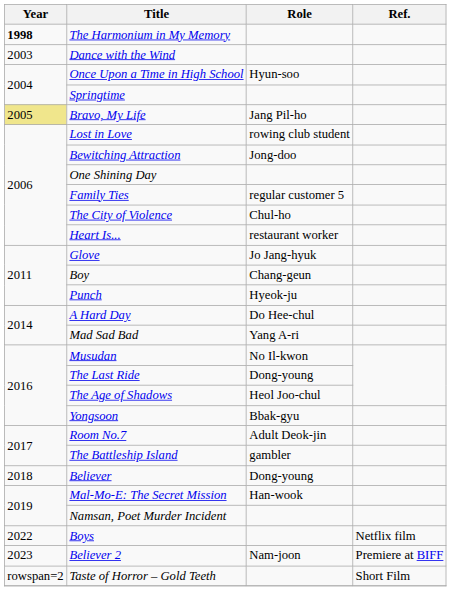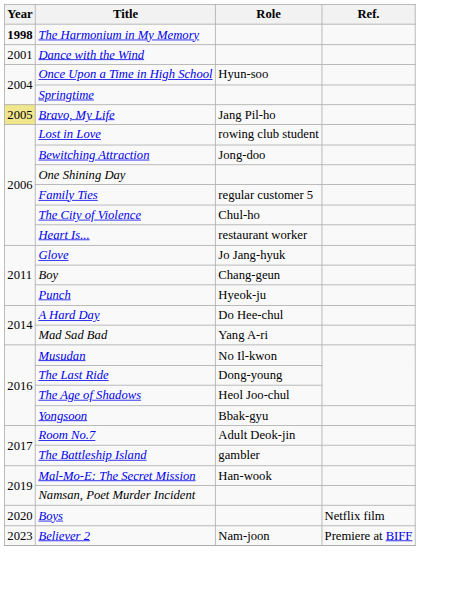(20, 54) 2003 -> (20, 54) 2001
- row: (90, 475)
(20, 535) 2022 -> (20, 515) 2020
- row: (143, 575)
